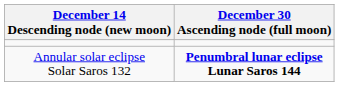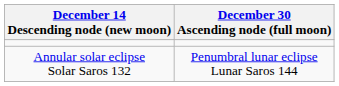(254, 63) bold -> (254, 63) normal
